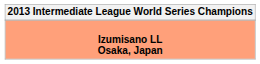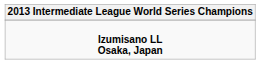(130, 45) lightsalmon background -> (130, 45) no background
